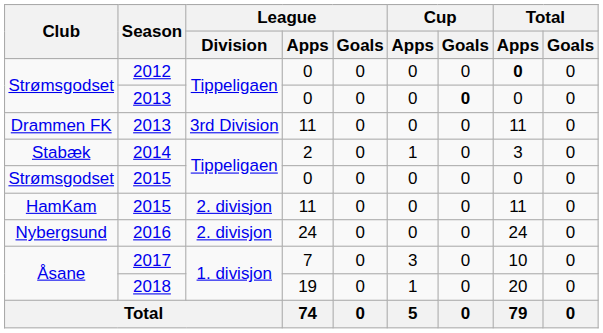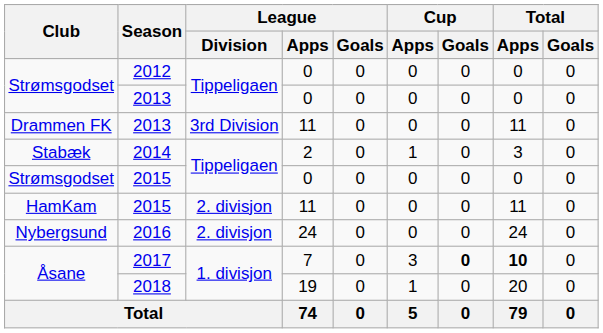(518, 71) bold -> (518, 71) normal
(465, 98) bold -> (465, 98) normal
(465, 260) normal -> (465, 260) bold
(518, 260) normal -> (518, 260) bold
